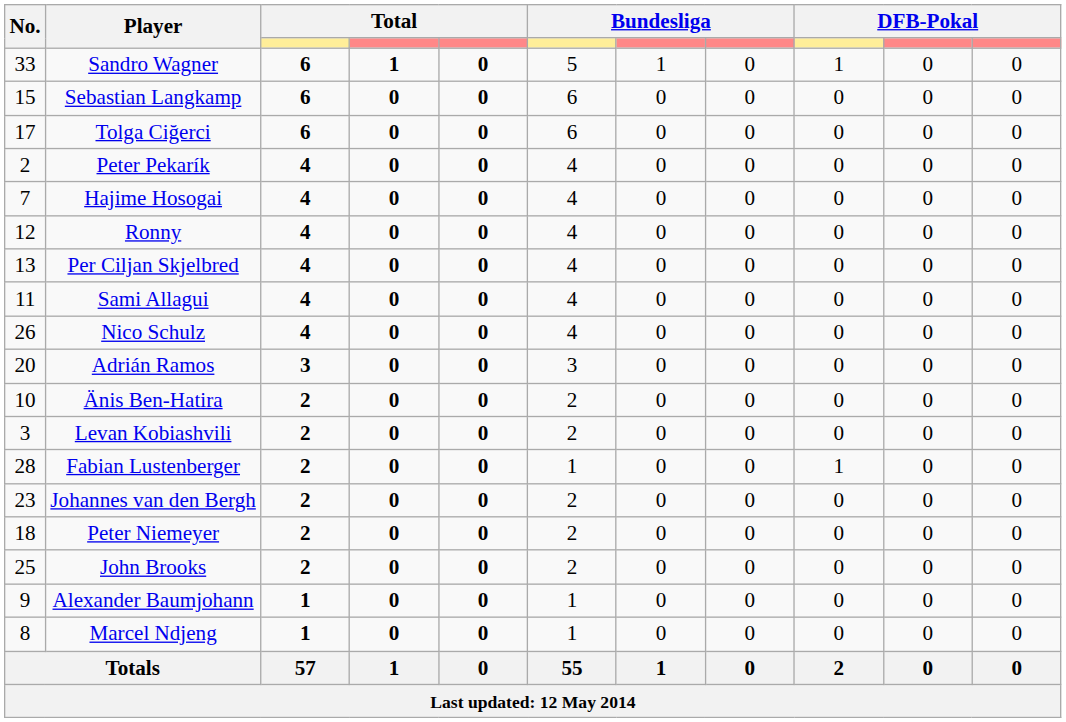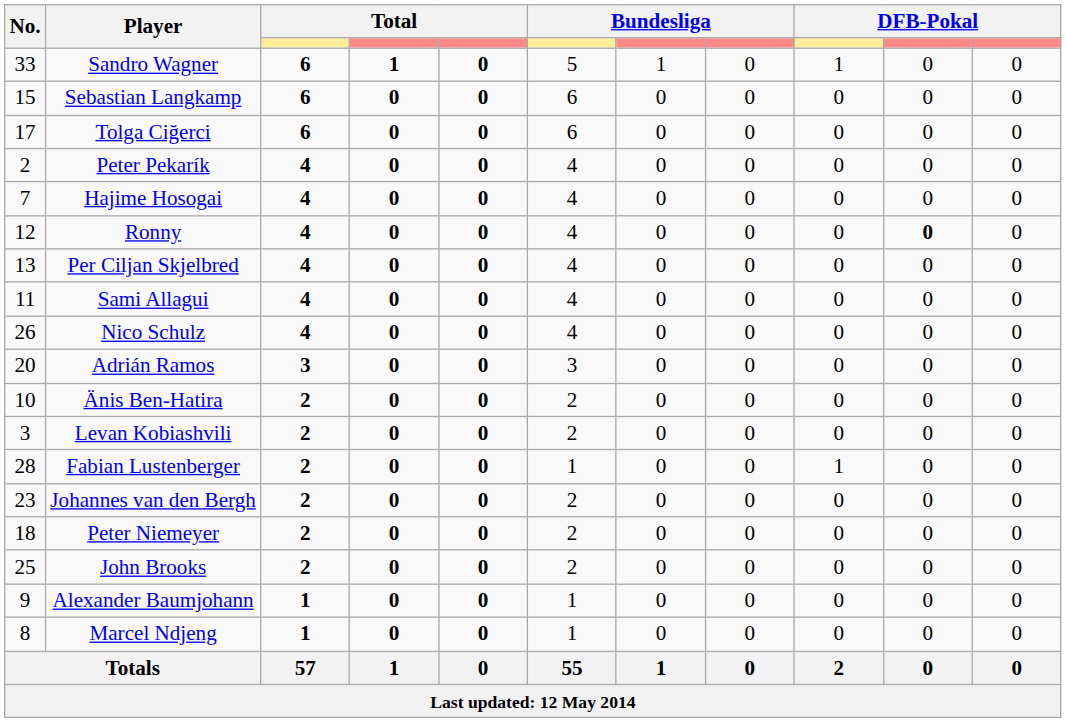(928, 231) normal -> (928, 231) bold
